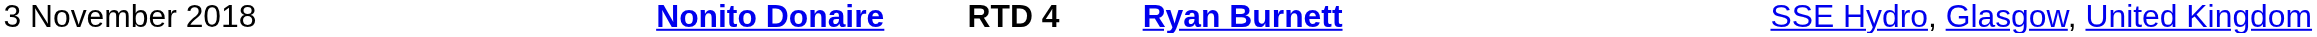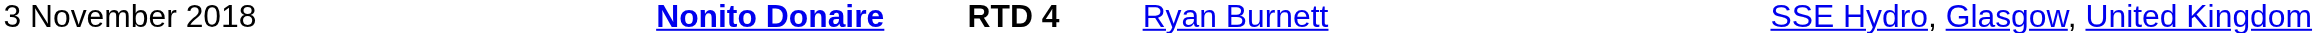(1243, 16) bold -> (1236, 16) normal
